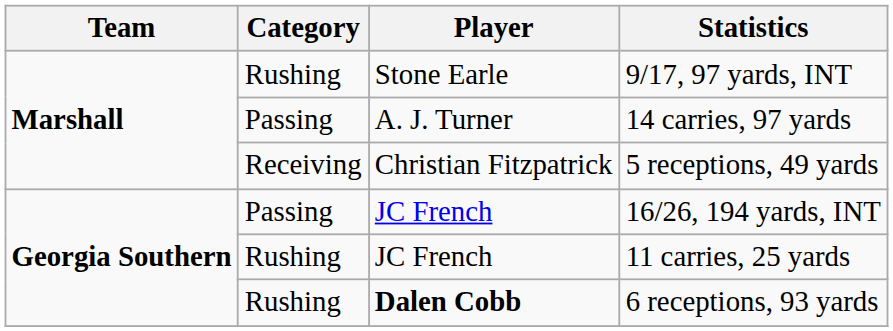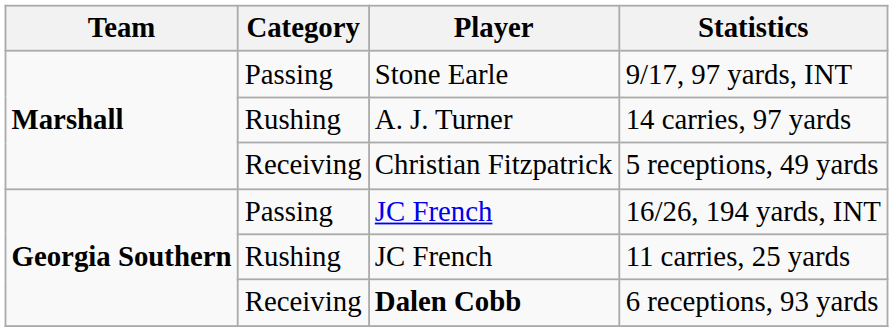(293, 73) Rushing -> (289, 73) Passing
(289, 119) Passing -> (293, 119) Rushing
(293, 302) Rushing -> (303, 302) Receiving
